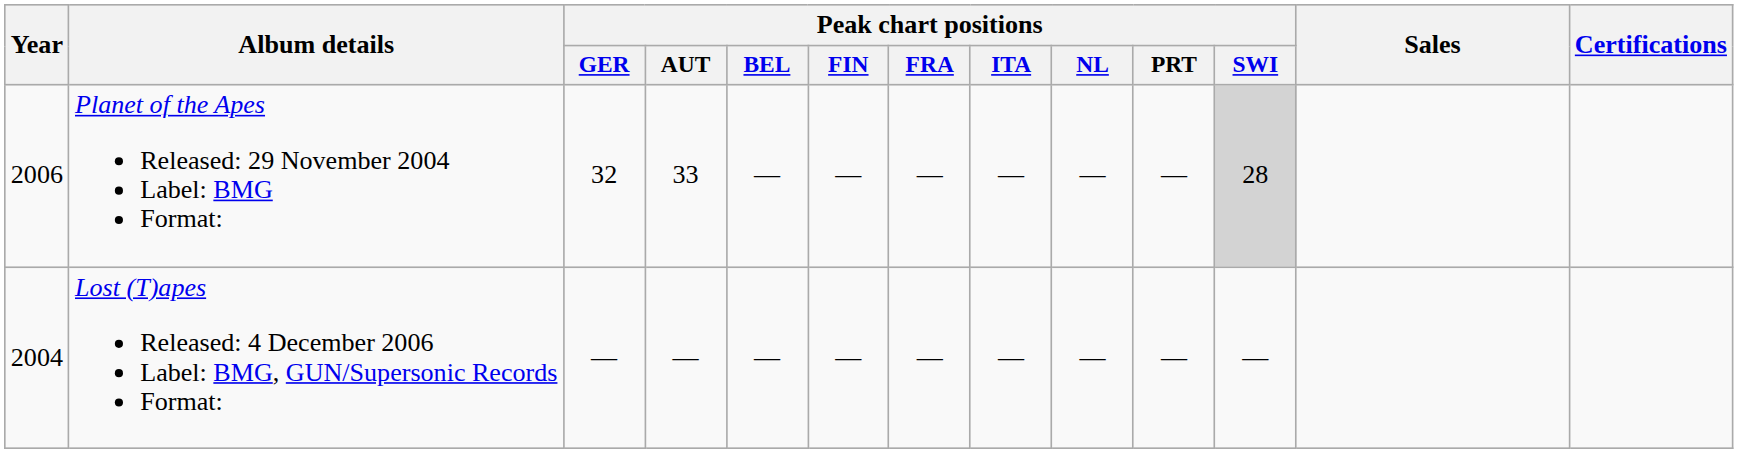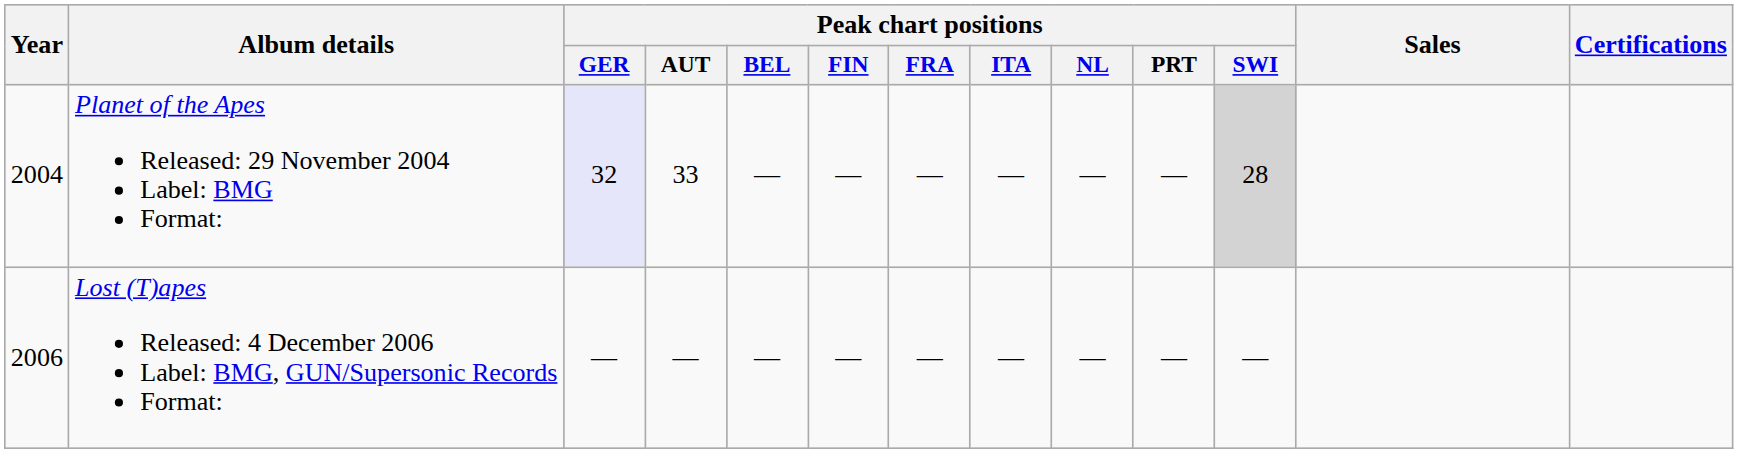(37, 175) 2006 -> (37, 175) 2004
(604, 175) no background -> (604, 175) lavender background
(37, 356) 2004 -> (37, 356) 2006
